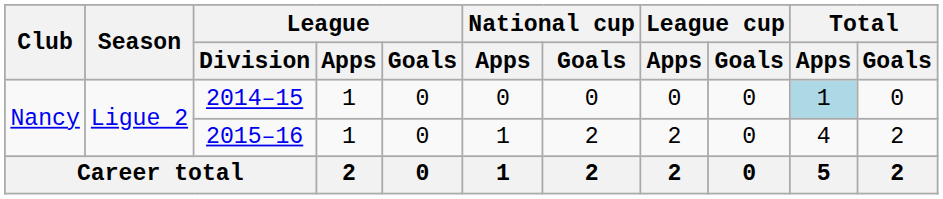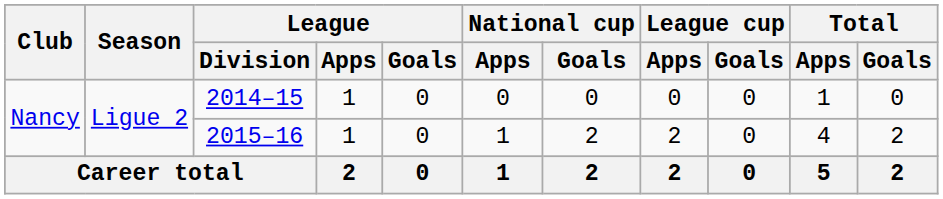(824, 99) lightblue background -> (824, 99) no background
